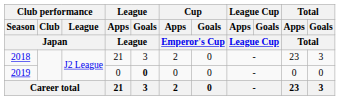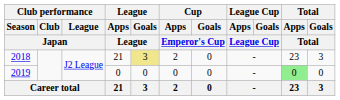(145, 57) no background -> (145, 57) khaki background
(145, 73) bold -> (145, 73) normal
(294, 73) no background -> (294, 73) lightgreen background
